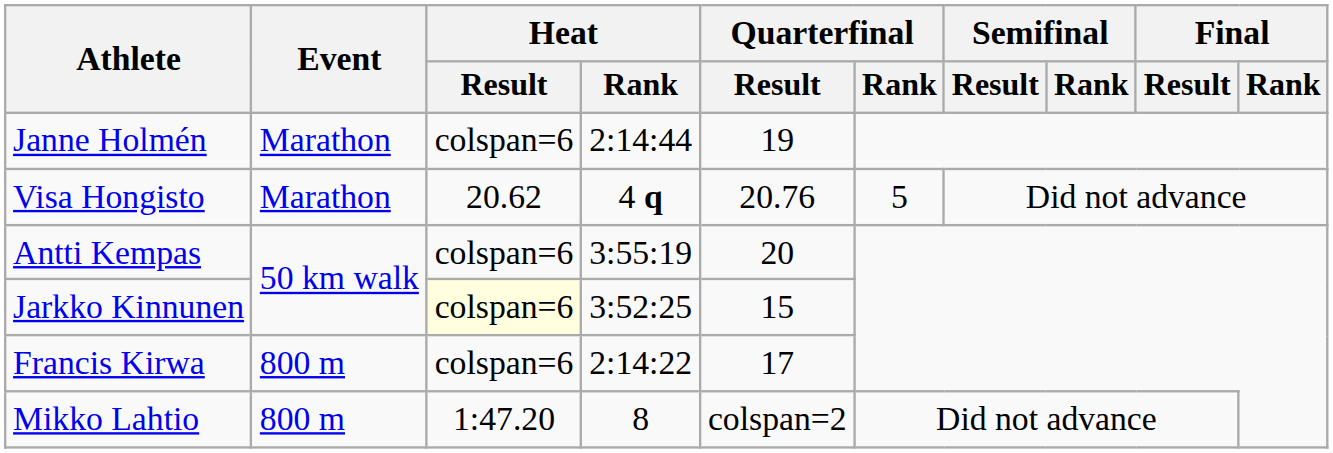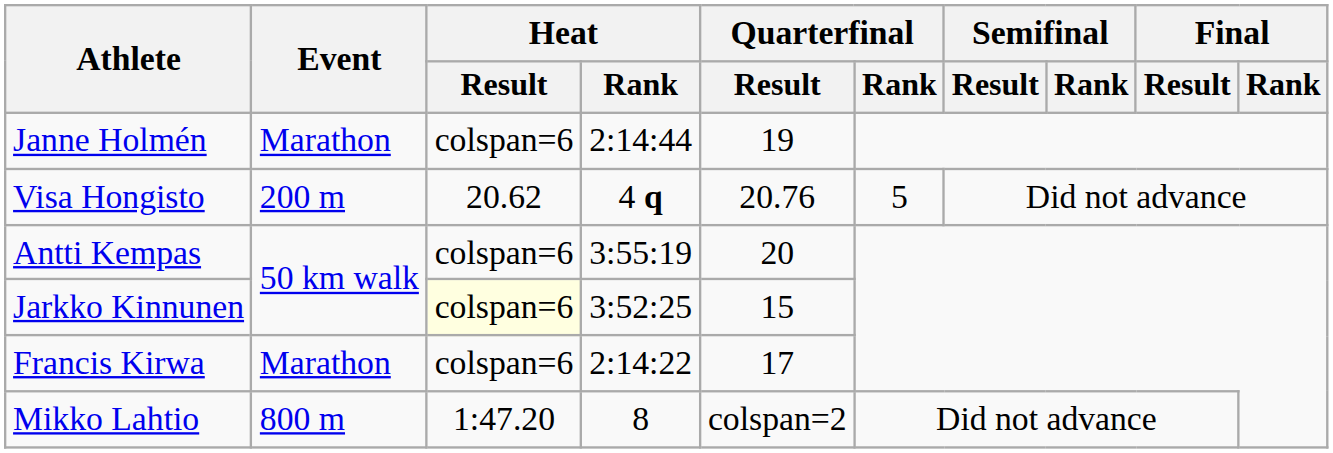(325, 196) Marathon -> (302, 196) 200 m
(302, 363) 800 m -> (325, 363) Marathon
